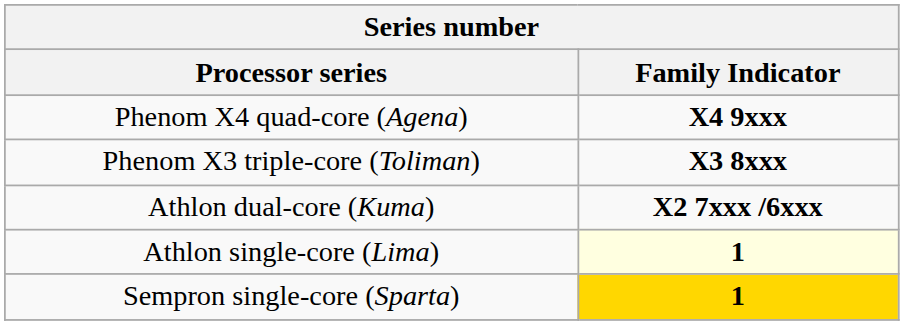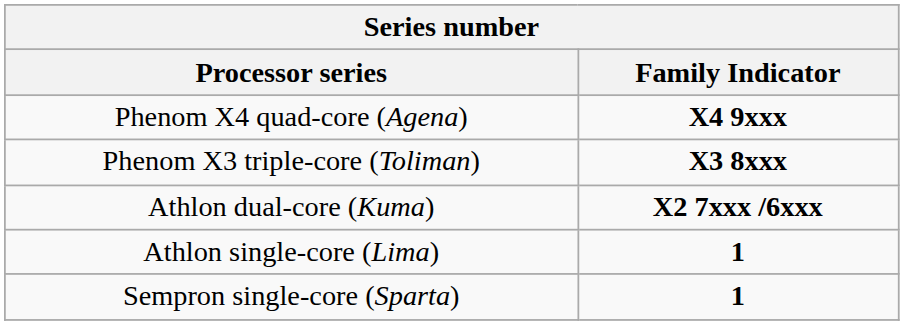(738, 251) lightyellow background -> (738, 251) no background
(738, 296) gold background -> (738, 296) no background
